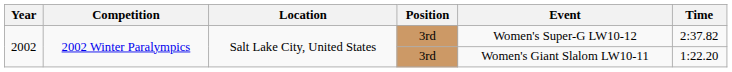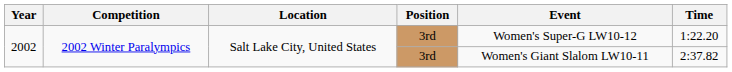(699, 36) 2:37.82 -> (699, 36) 1:22.20
(699, 57) 1:22.20 -> (699, 57) 2:37.82
